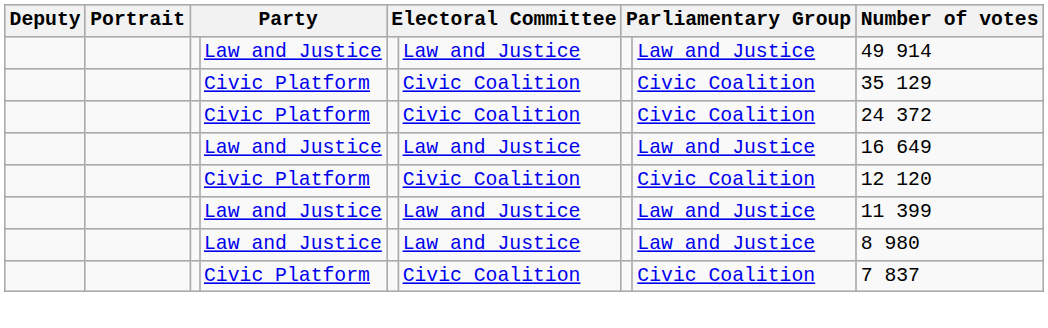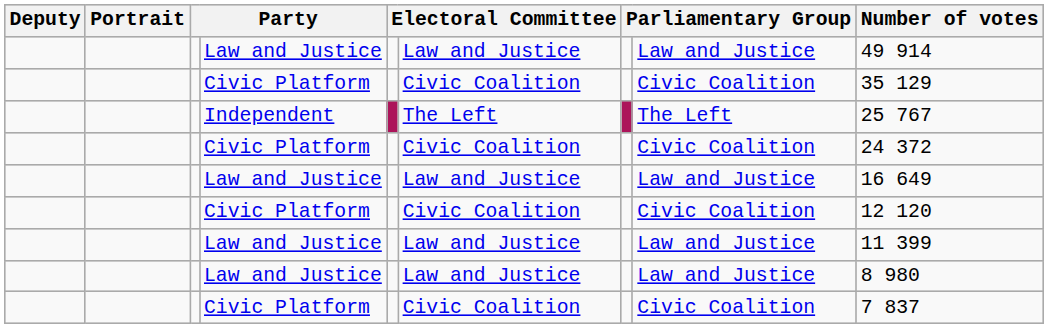+ row: (45, 117)
